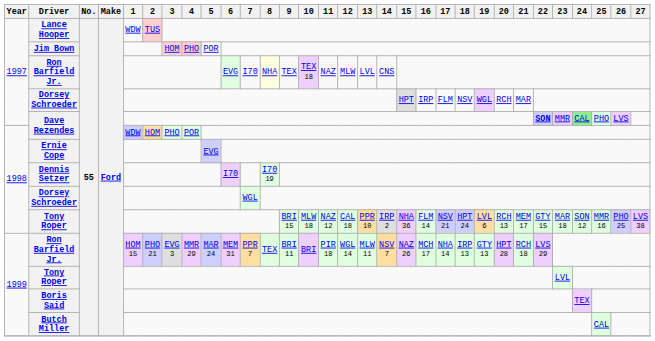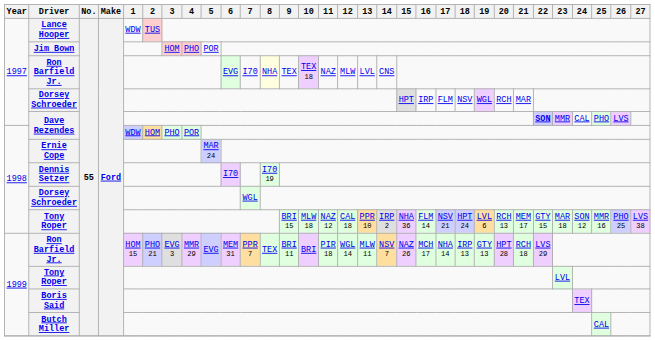(582, 118) lightgreen background -> (582, 118) no background
(211, 151) EVG -> (211, 150) MAR 24
(211, 249) MAR 24 -> (211, 249) EVG
